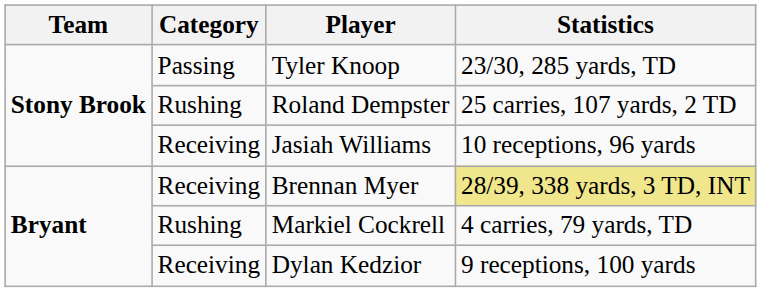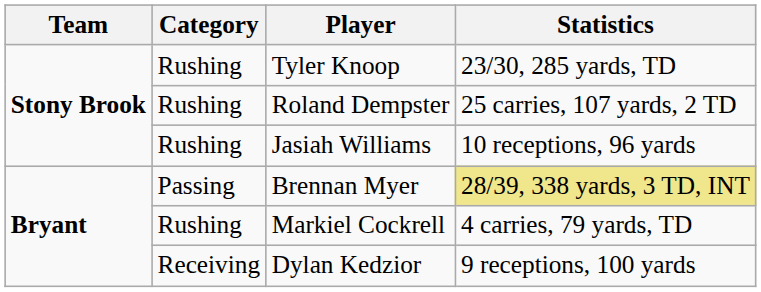(196, 64) Passing -> (200, 64) Rushing
(209, 145) Receiving -> (200, 145) Rushing
(209, 185) Receiving -> (196, 185) Passing
